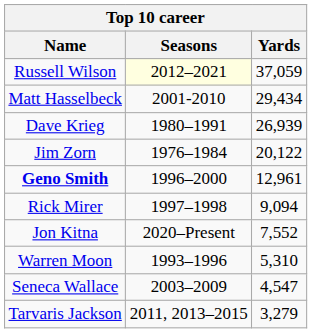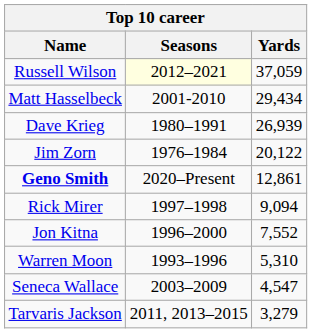(189, 179) 1996–2000 -> (189, 179) 2020–Present
(279, 179) 12,961 -> (279, 179) 12,861
(189, 233) 2020–Present -> (189, 233) 1996–2000
